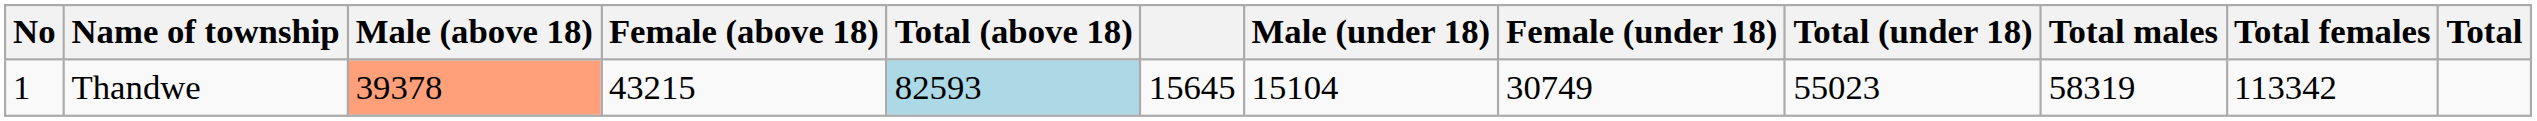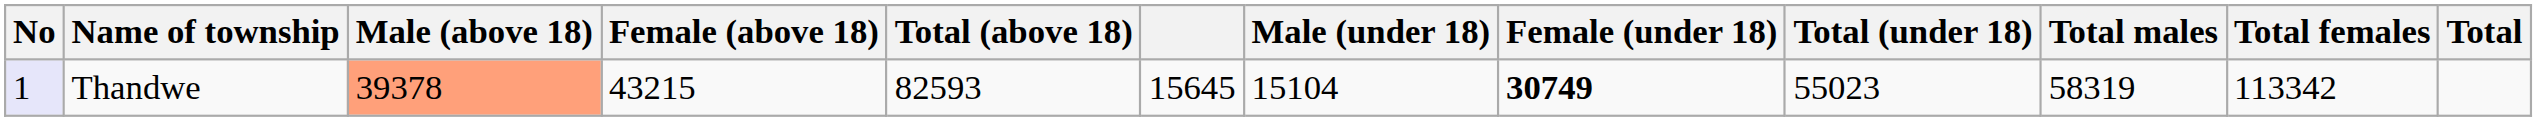(22, 87) no background -> (22, 87) lavender background
(938, 87) lightblue background -> (938, 87) no background
(1550, 87) normal -> (1550, 87) bold
